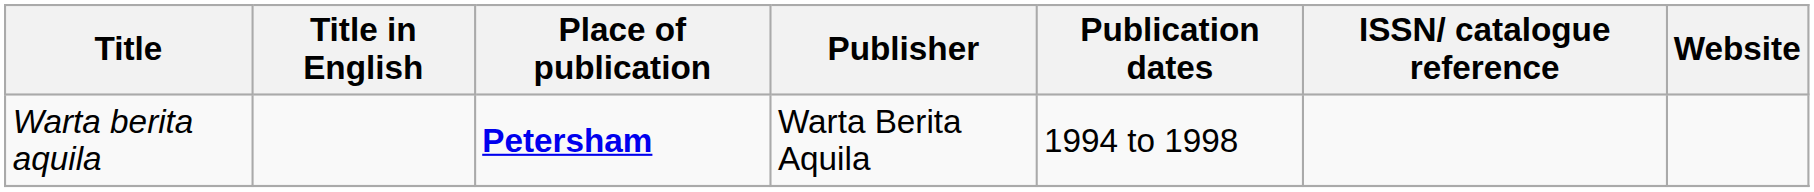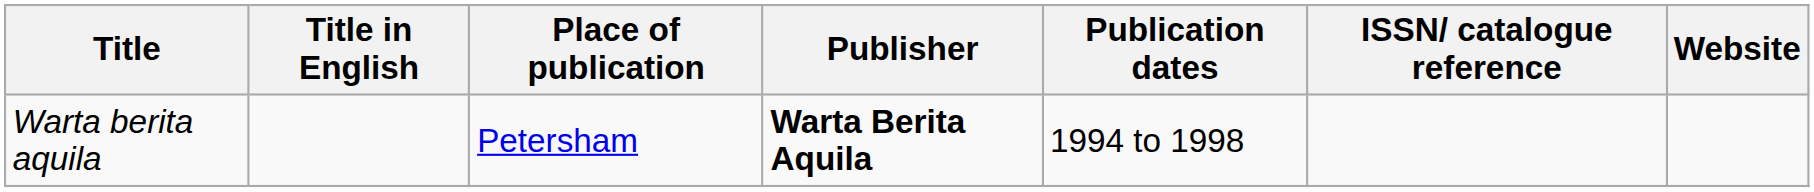(567, 139) bold -> (558, 139) normal
(870, 139) normal -> (868, 139) bold
